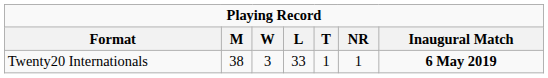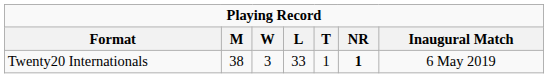(358, 61) normal -> (358, 61) bold
(461, 61) bold -> (461, 61) normal
